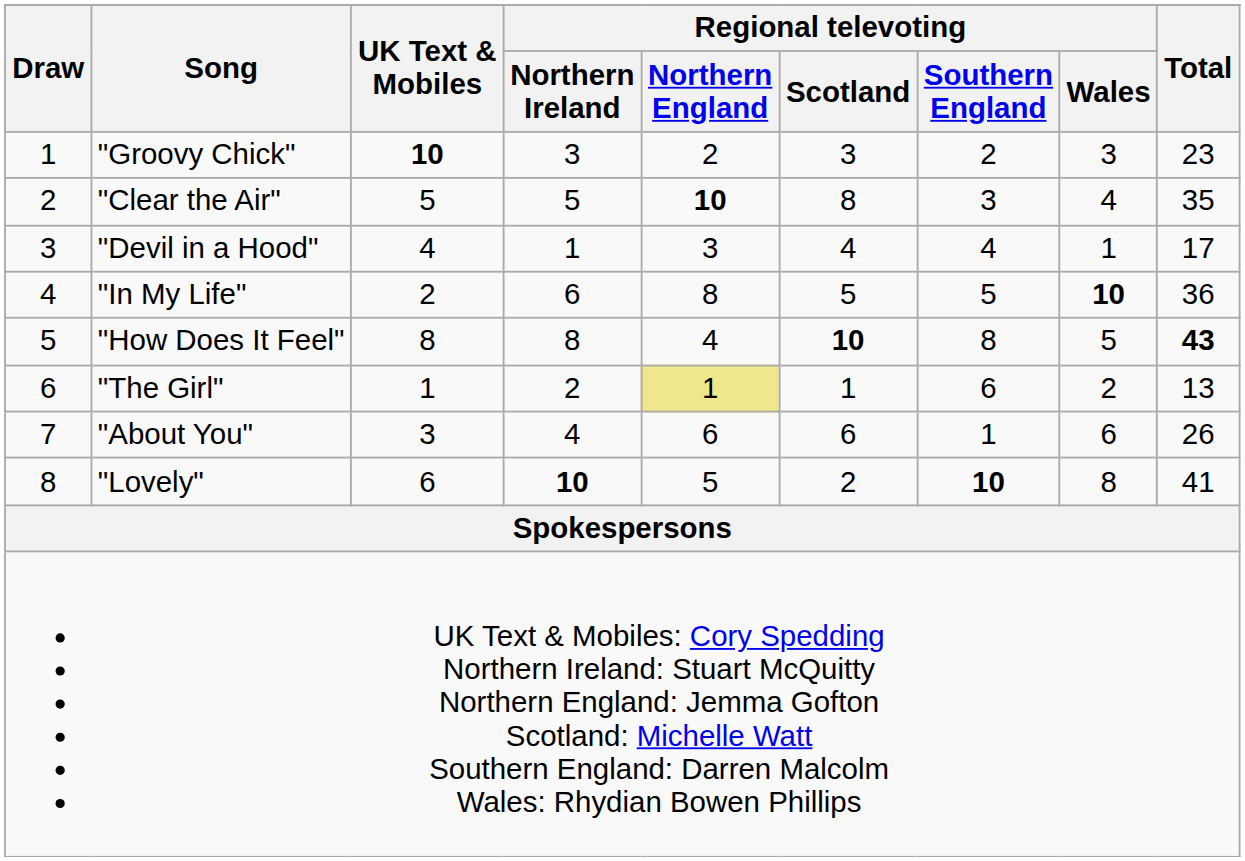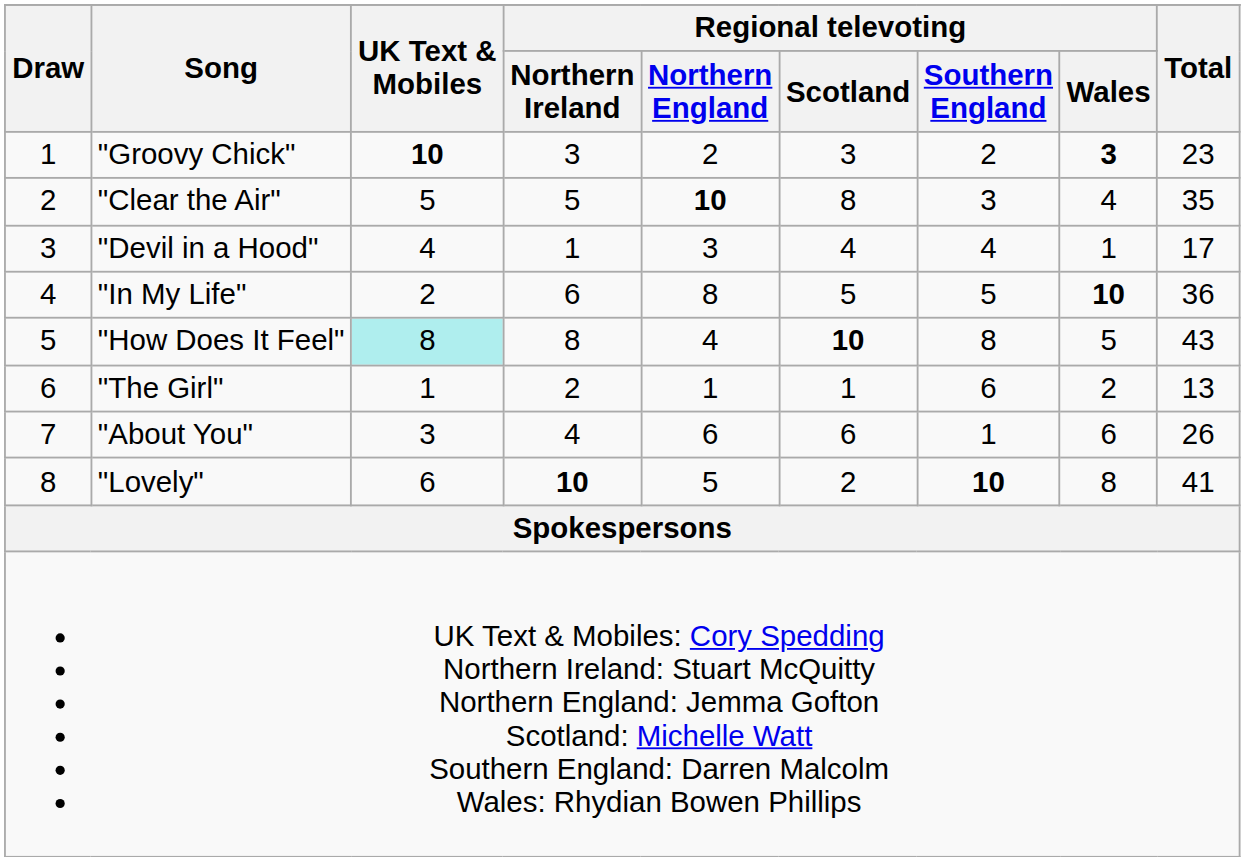(1109, 154) normal -> (1109, 154) bold
(427, 341) no background -> (427, 341) paleturquoise background
(1198, 341) bold -> (1198, 341) normal
(710, 387) khaki background -> (710, 387) no background
